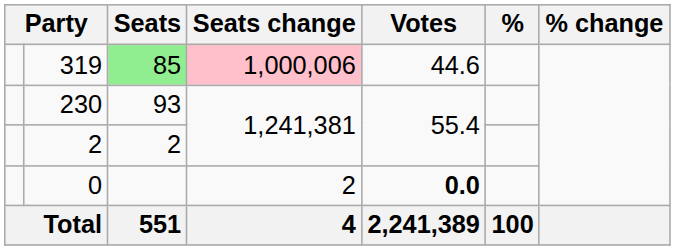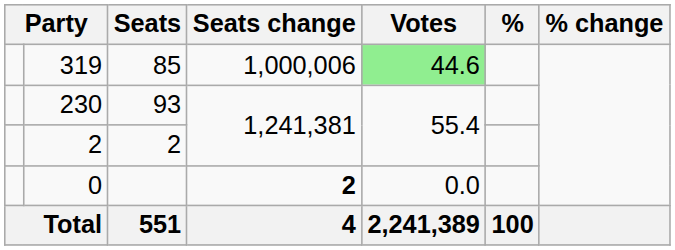(167, 64) lightgreen background -> (167, 64) no background
(300, 64) pink background -> (300, 64) no background
(455, 64) no background -> (455, 64) lightgreen background
(349, 184) normal -> (349, 184) bold
(462, 184) bold -> (462, 184) normal
